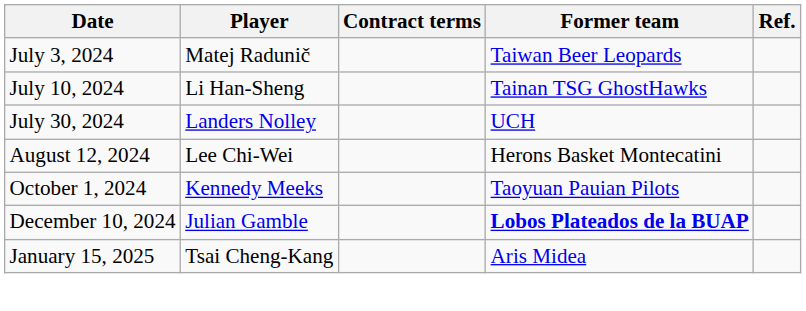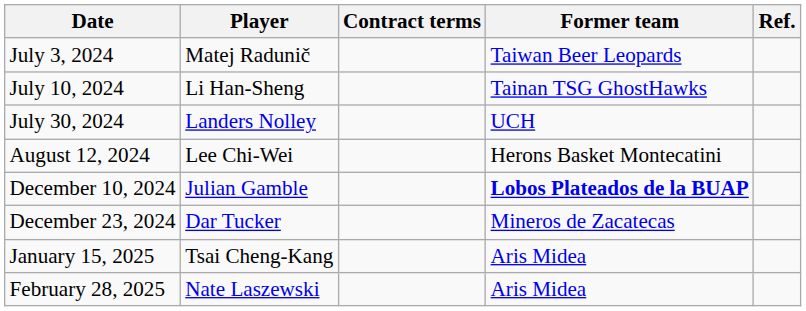- row: (78, 188)
+ row: (93, 222)
+ row: (87, 289)
